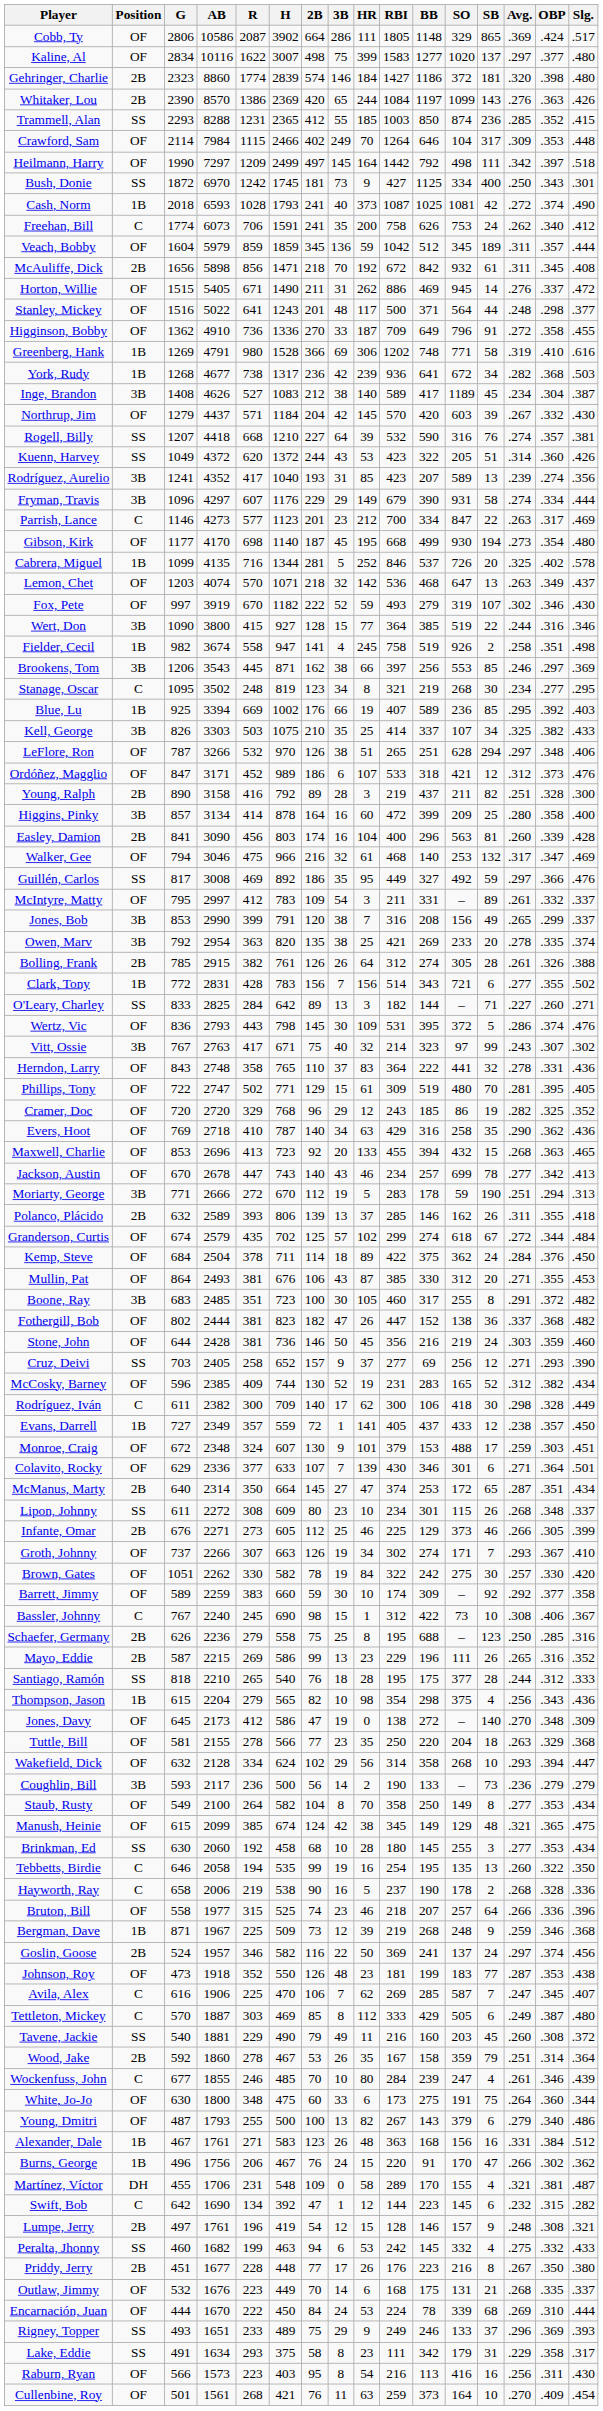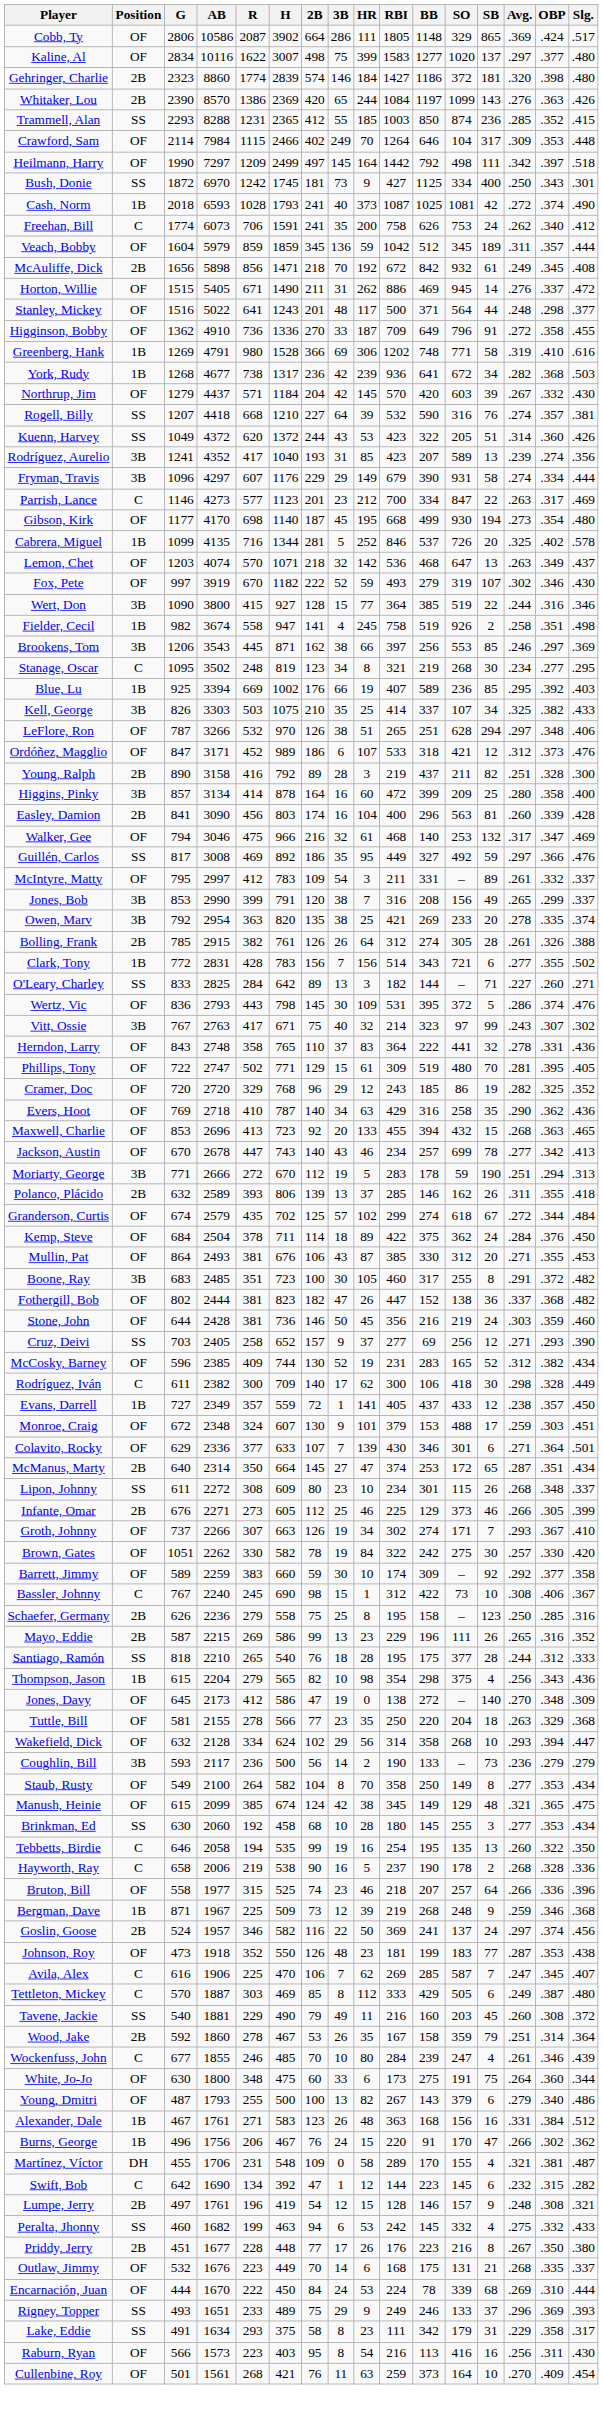(520, 267) .311 -> (520, 267) .249
- row: (58, 394)
(429, 1636) 688 -> (429, 1615) 158
